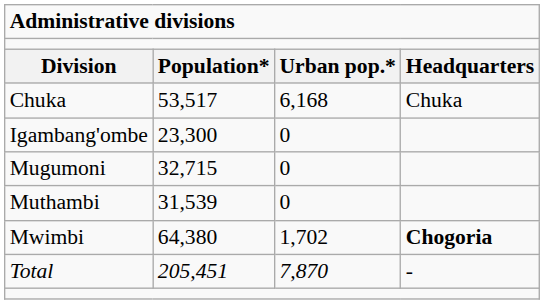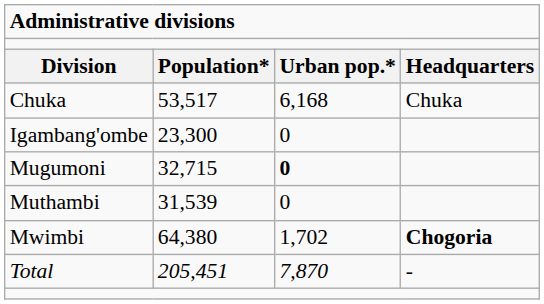(285, 168) normal -> (285, 168) bold
